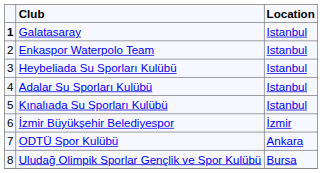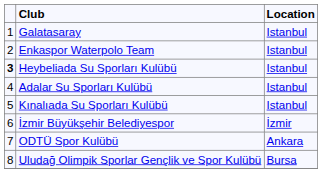(10, 32) bold -> (10, 32) normal
(10, 68) normal -> (10, 68) bold
